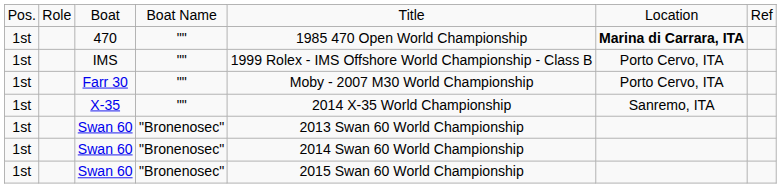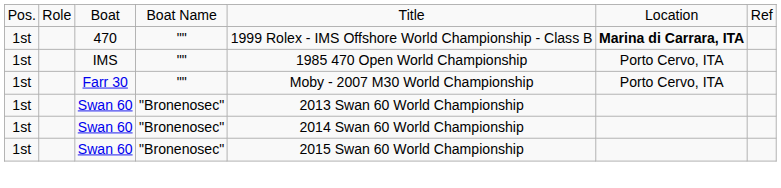(412, 37) 1985 470 Open World Championship -> (412, 37) 1999 Rolex - IMS Offshore World Championship - Class B
(412, 60) 1999 Rolex - IMS Offshore World Championship - Class B -> (412, 60) 1985 470 Open World Championship
- row: (105, 104)
